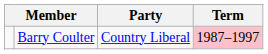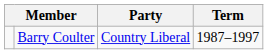(228, 37) pink background -> (228, 37) no background
